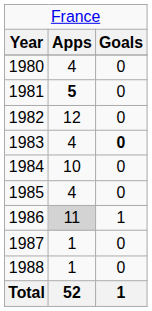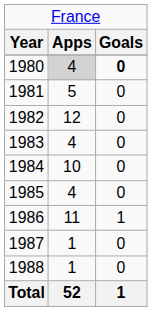(72, 67) no background -> (72, 67) lightgrey background
(121, 67) normal -> (121, 67) bold
(72, 92) bold -> (72, 92) normal
(121, 142) bold -> (121, 142) normal
(72, 218) lightgrey background -> (72, 218) no background
